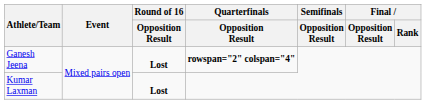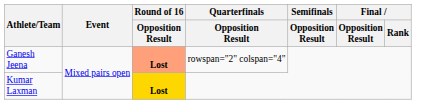(159, 65) no background -> (159, 65) lightsalmon background
(241, 60) bold -> (237, 60) normal
(159, 92) no background -> (159, 92) gold background
